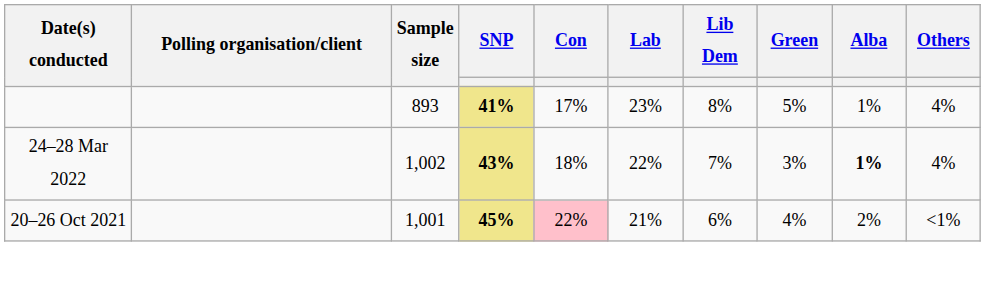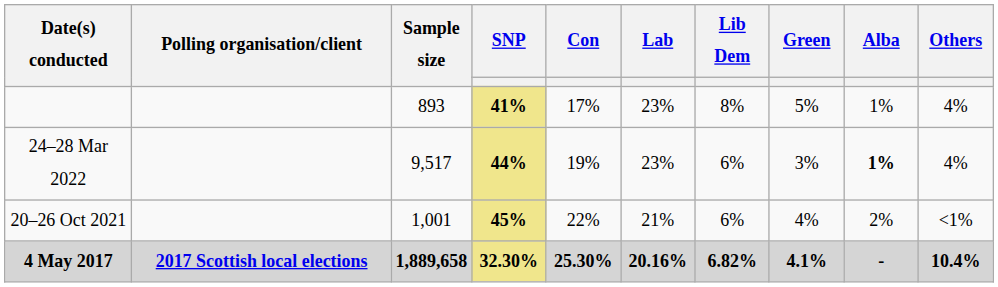(425, 162) 1,002 -> (431, 162) 9,517
(496, 162) 43% -> (509, 162) 44%
(571, 162) 18% -> (583, 162) 19%
(645, 162) 22% -> (658, 162) 23%
(720, 162) 7% -> (732, 162) 6%
(571, 219) pink background -> (583, 219) no background
+ row: (68, 260)
